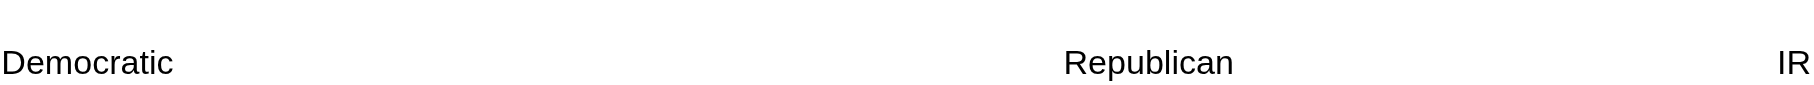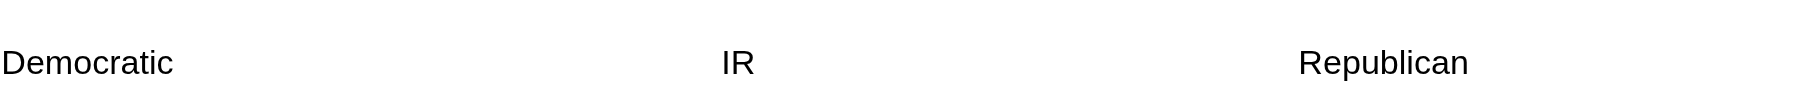columns swapped: (1794, 15) <-> (1149, 15)
